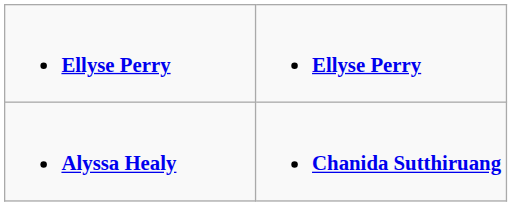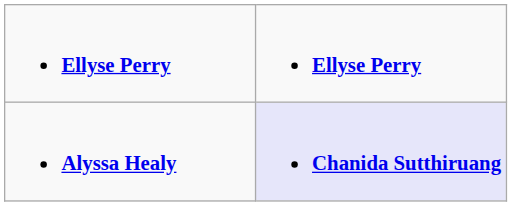(381, 163) no background -> (381, 163) lavender background
